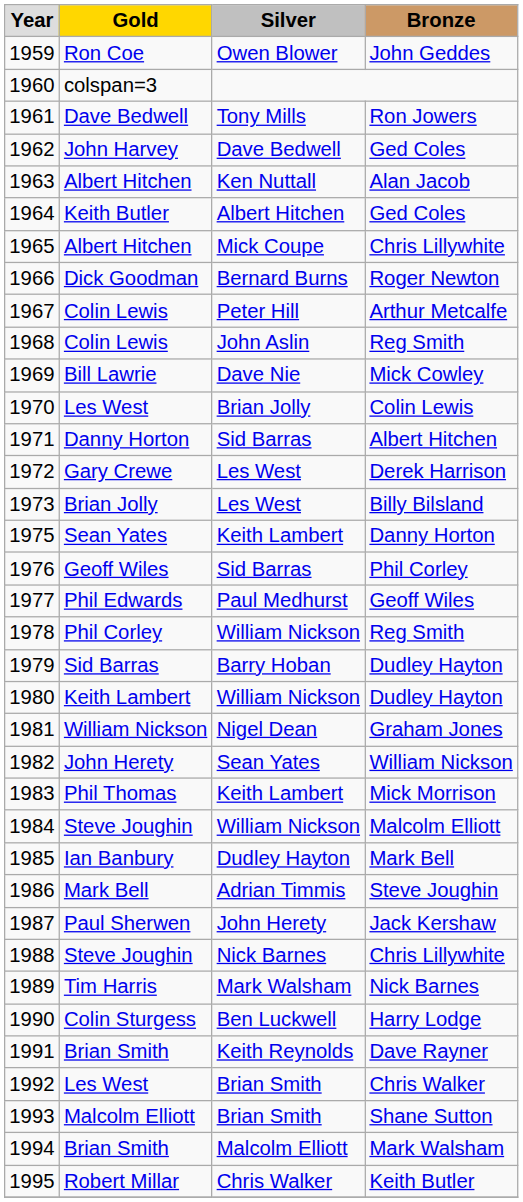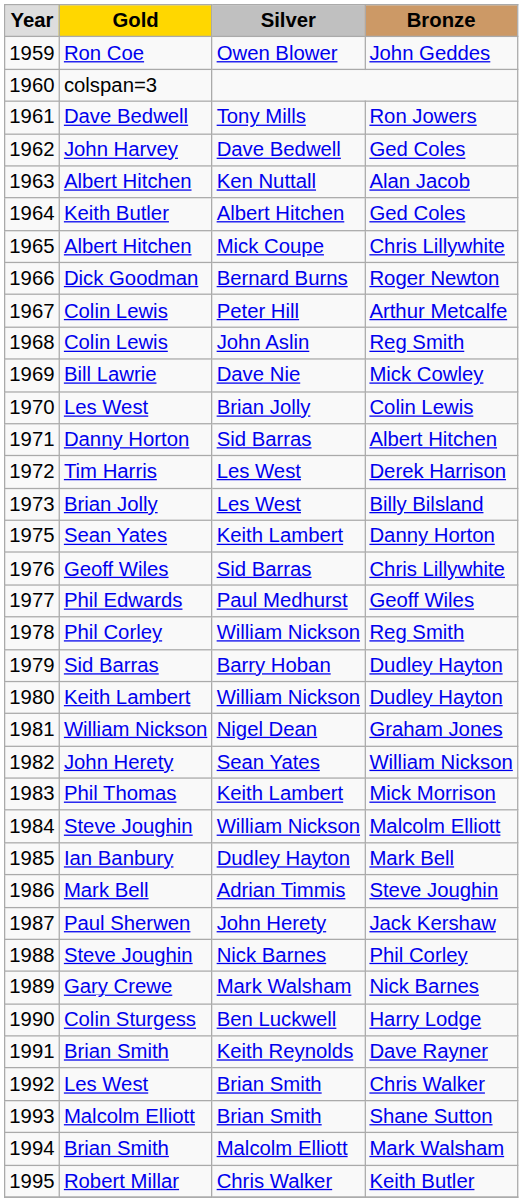(118, 471) Gary Crewe -> (110, 471) Tim Harris
(419, 568) Phil Corley -> (437, 568) Chris Lillywhite
(437, 955) Chris Lillywhite -> (419, 955) Phil Corley
(110, 987) Tim Harris -> (118, 987) Gary Crewe
